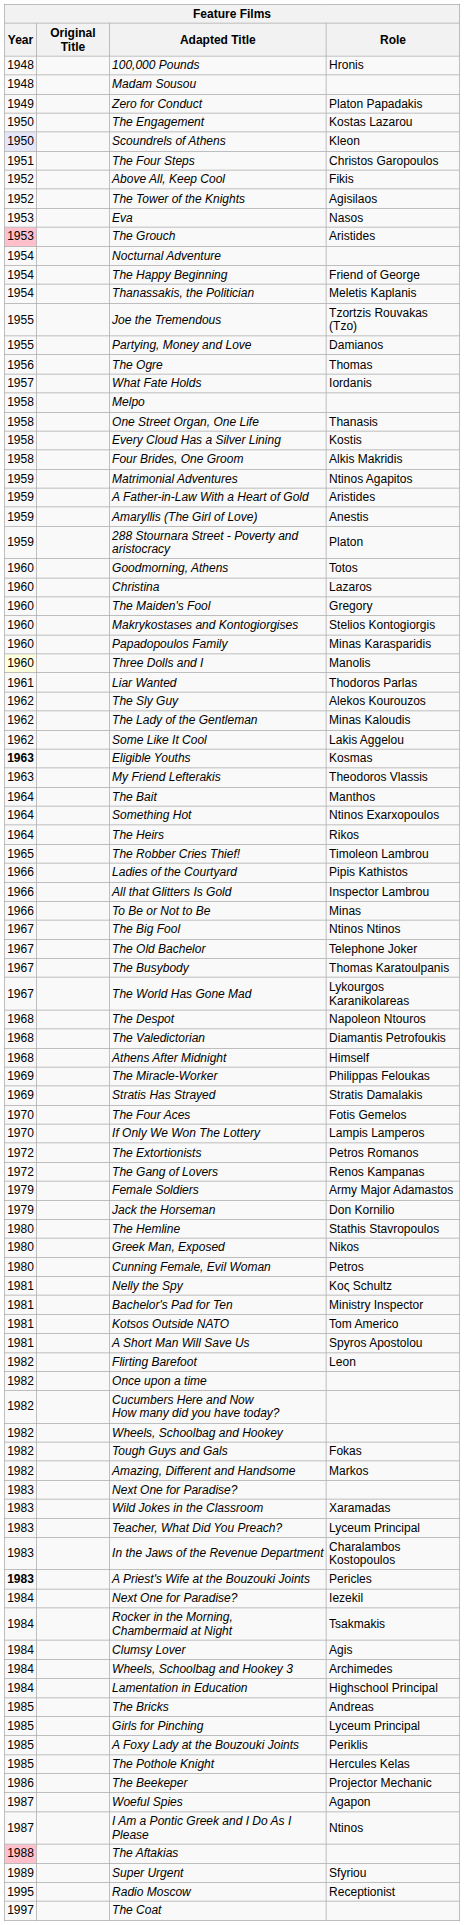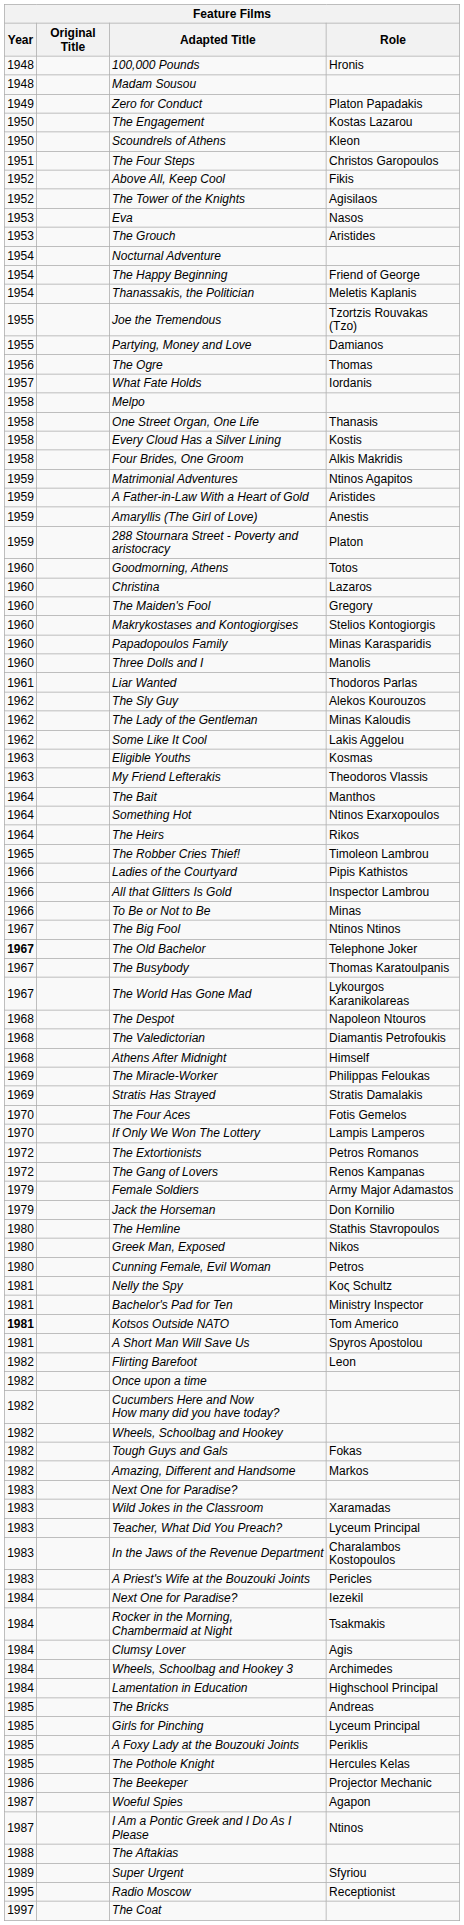(20, 141) lavender background -> (20, 141) no background
(20, 236) pink background -> (20, 236) no background
(20, 663) lightyellow background -> (20, 663) no background
(20, 758) bold -> (20, 758) normal
(20, 948) normal -> (20, 948) bold
(20, 1324) normal -> (20, 1324) bold
(20, 1579) bold -> (20, 1579) normal
(20, 1853) pink background -> (20, 1853) no background
